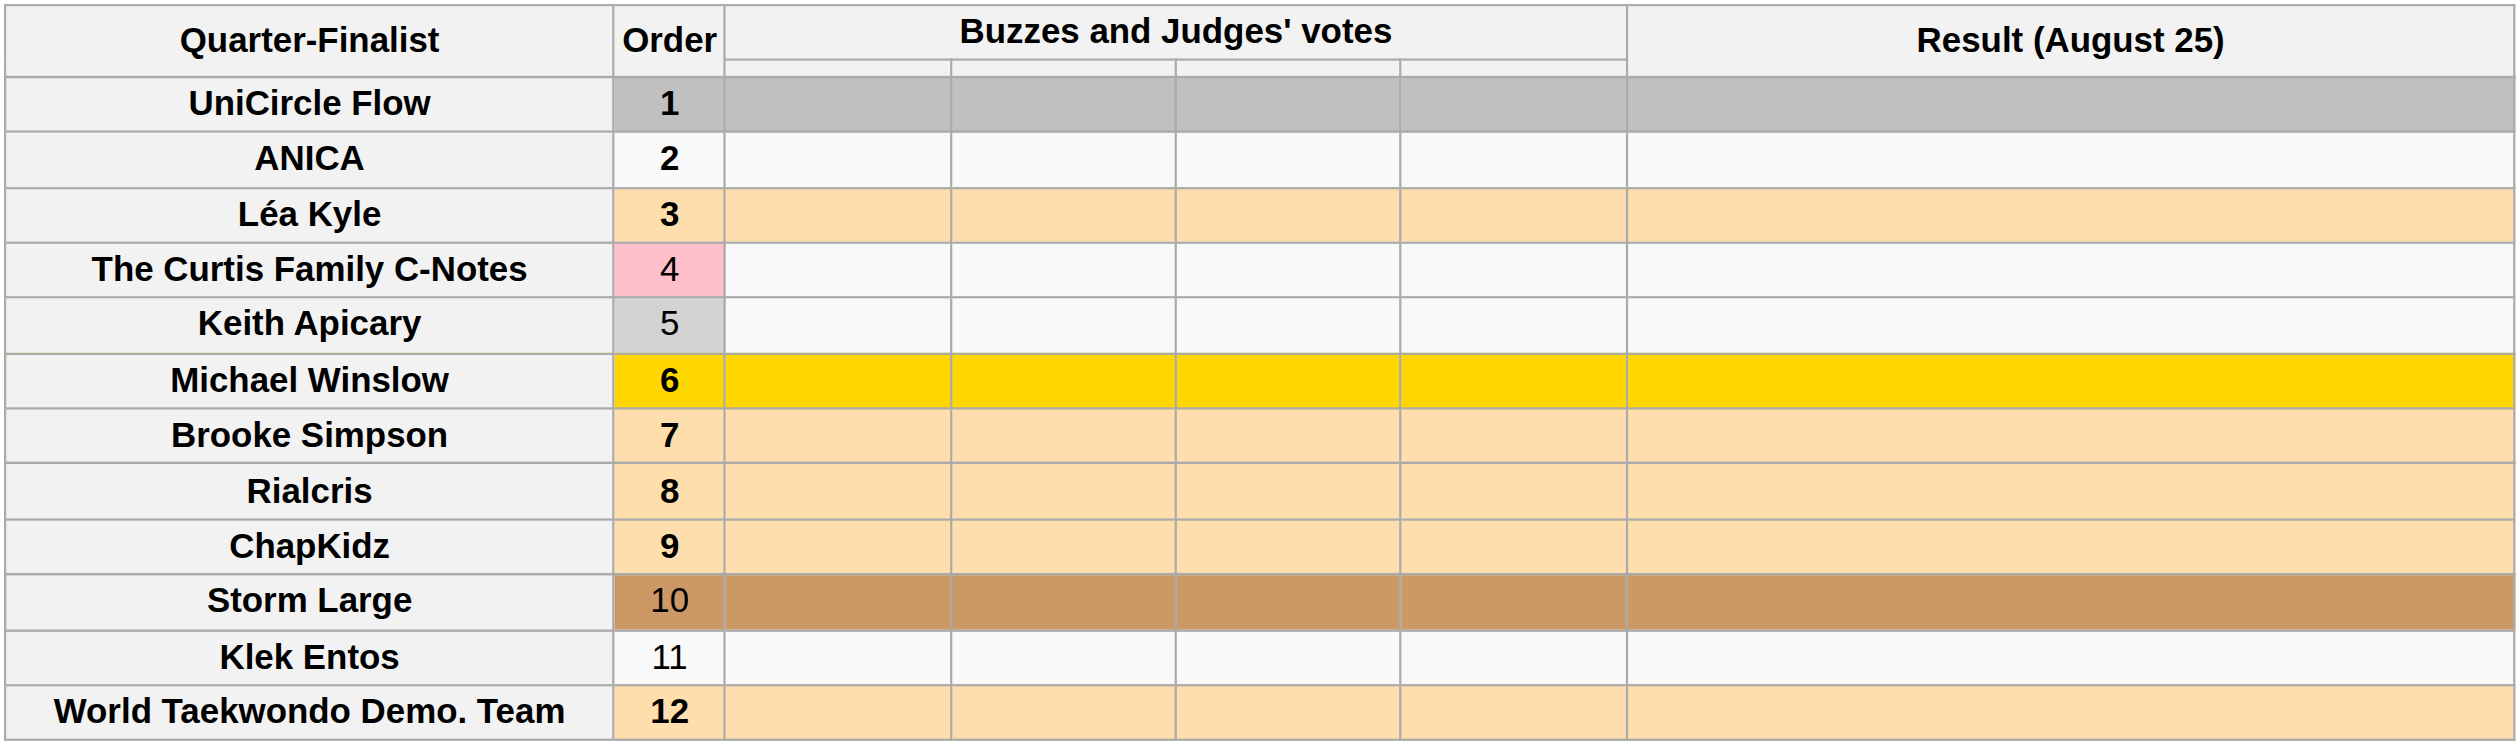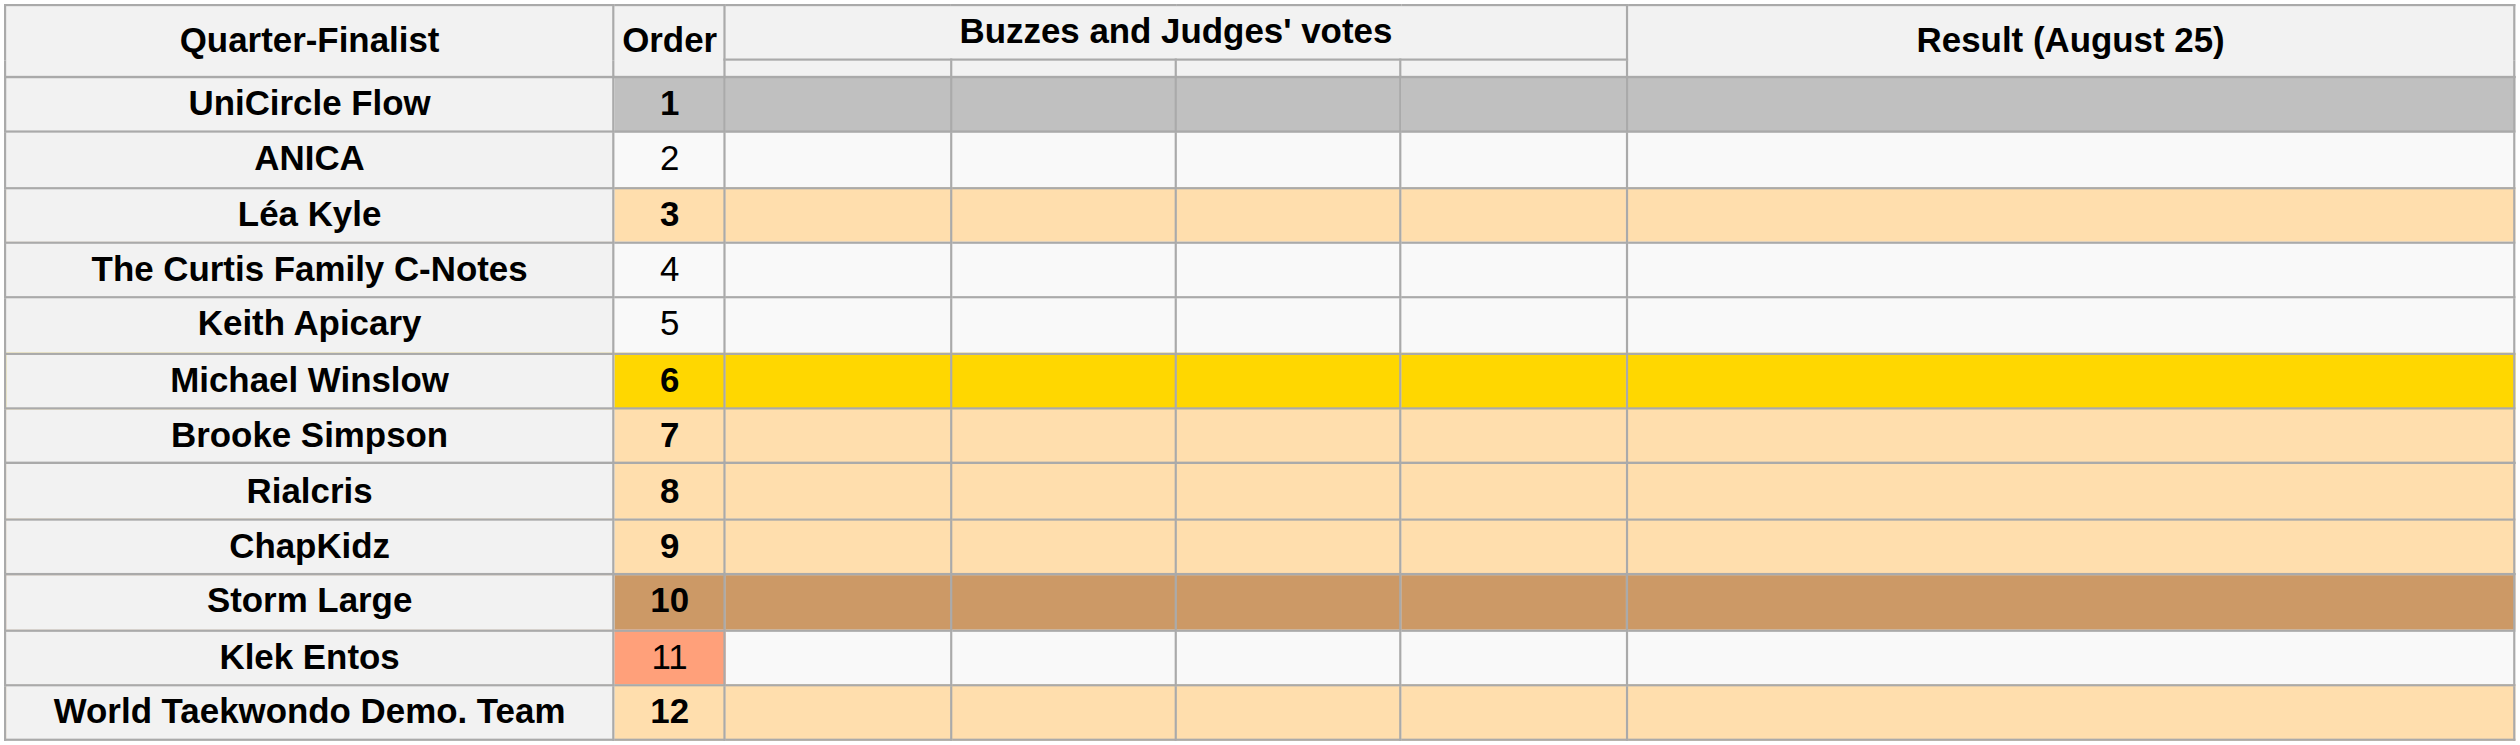(670, 158) bold -> (670, 158) normal
(670, 269) pink background -> (670, 269) no background
(670, 324) lightgrey background -> (670, 324) no background
(670, 601) normal -> (670, 601) bold
(670, 656) no background -> (670, 656) lightsalmon background
